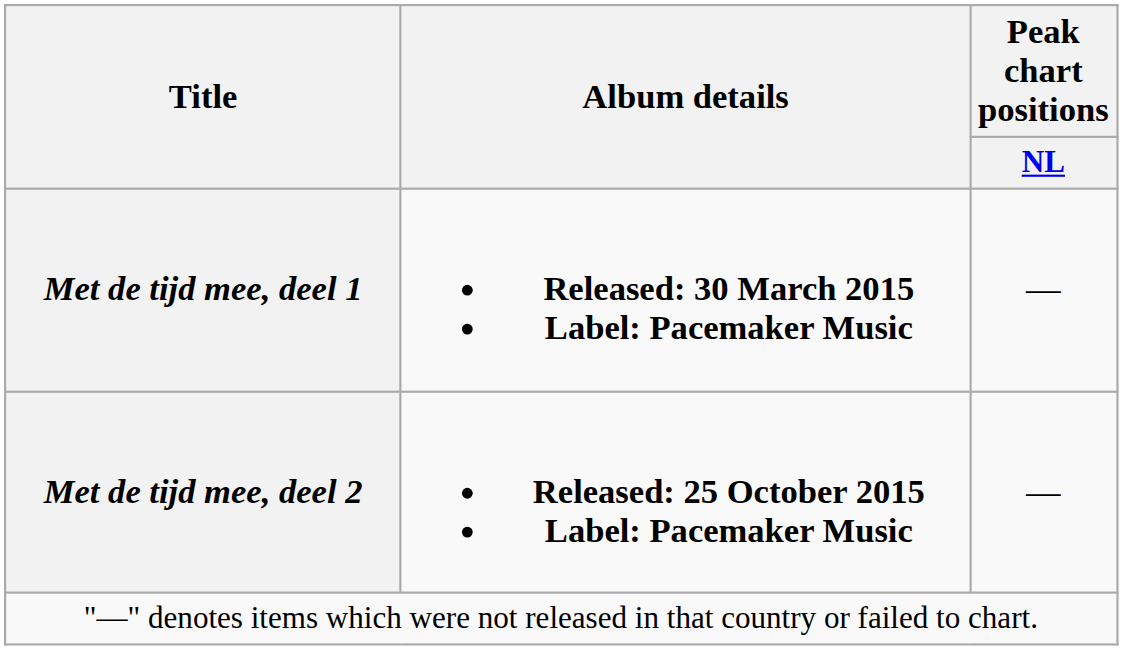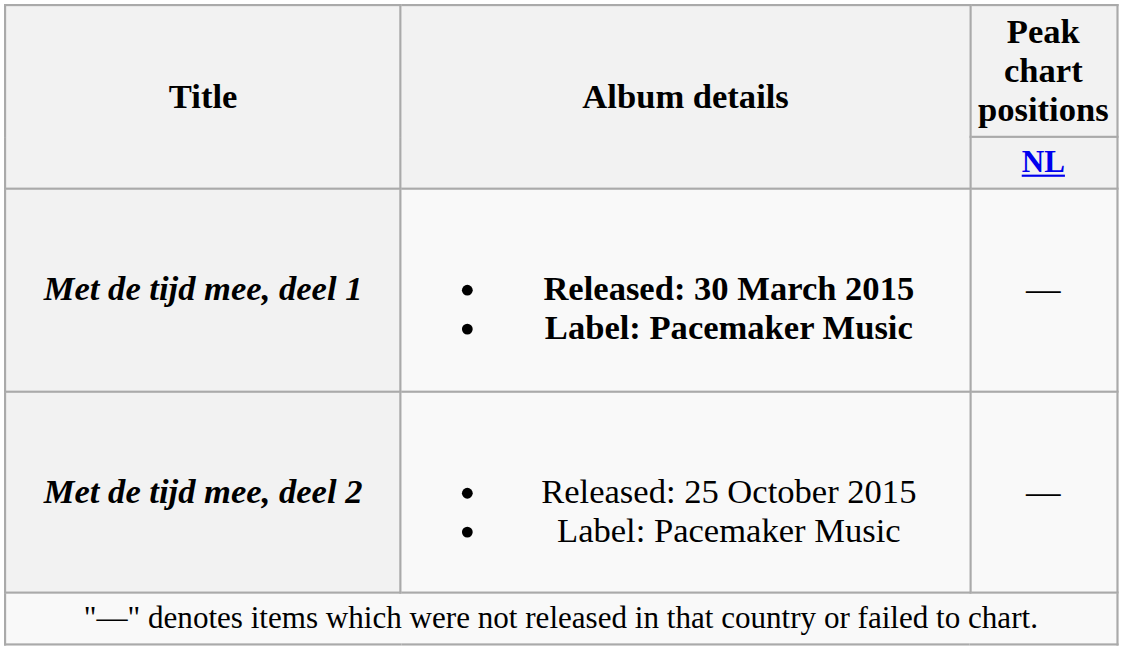(686, 511) bold -> (686, 511) normal
